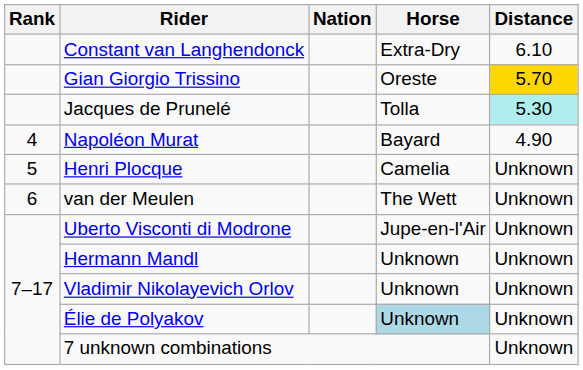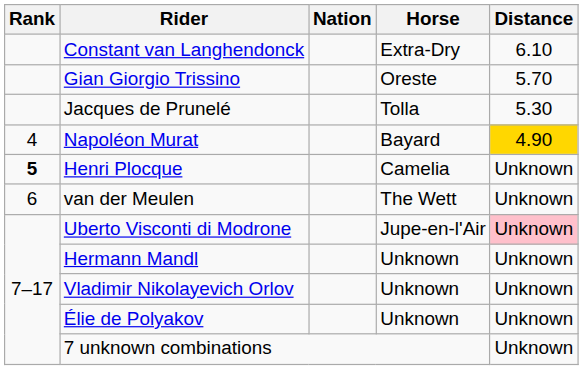(534, 79) gold background -> (534, 79) no background
(534, 109) paleturquoise background -> (534, 109) no background
(534, 139) no background -> (534, 139) gold background
(32, 169) normal -> (32, 169) bold
(534, 229) no background -> (534, 229) pink background
(420, 318) lightblue background -> (420, 318) no background
